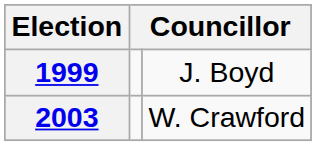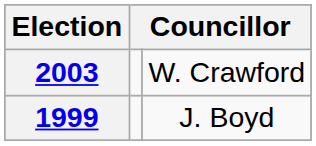rows swapped: (67, 72) <-> (67, 117)
